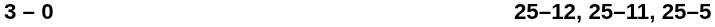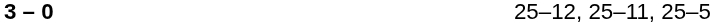(613, 11) bold -> (612, 11) normal
